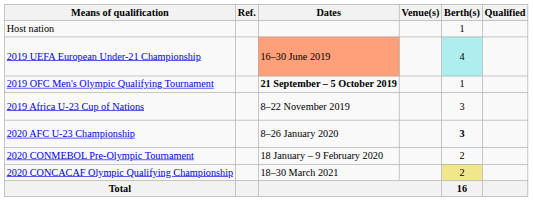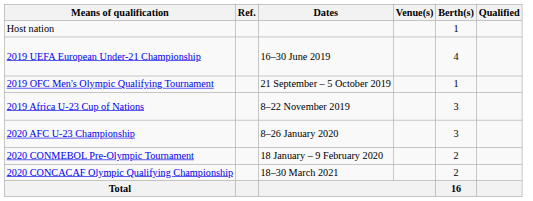(295, 56) lightsalmon background -> (295, 56) no background
(462, 56) paleturquoise background -> (456, 56) no background
(329, 84) bold -> (326, 84) normal
(462, 134) bold -> (456, 134) normal
(462, 172) khaki background -> (456, 172) no background
